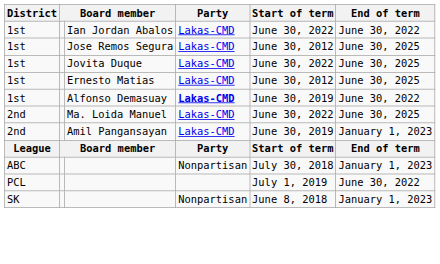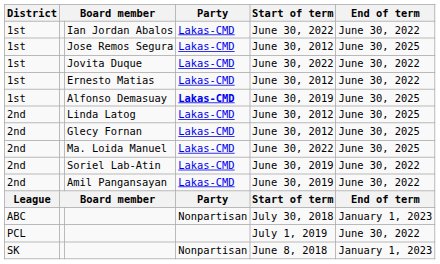(379, 64) June 30, 2025 -> (379, 64) June 30, 2022
(379, 81) June 30, 2025 -> (379, 81) June 30, 2022
(379, 98) June 30, 2022 -> (379, 98) June 30, 2025
+ row: (16, 115)
+ row: (16, 132)
+ row: (16, 165)
(385, 132) January 1, 2023 -> (379, 182) June 30, 2022
